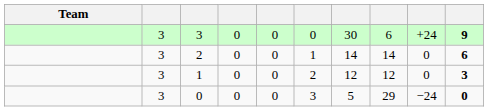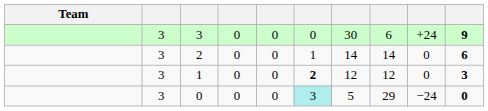(313, 75) normal -> (313, 75) bold
(313, 95) no background -> (313, 95) paleturquoise background
